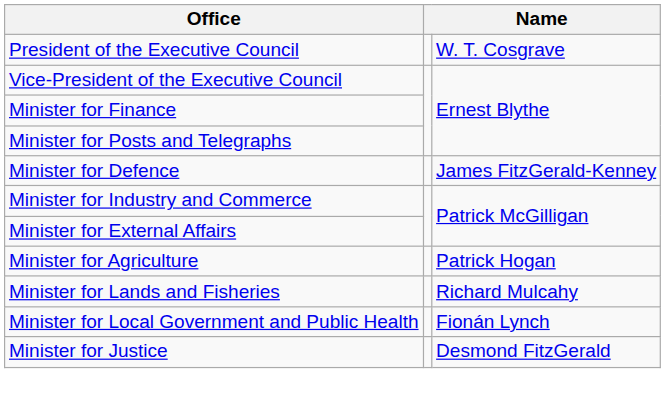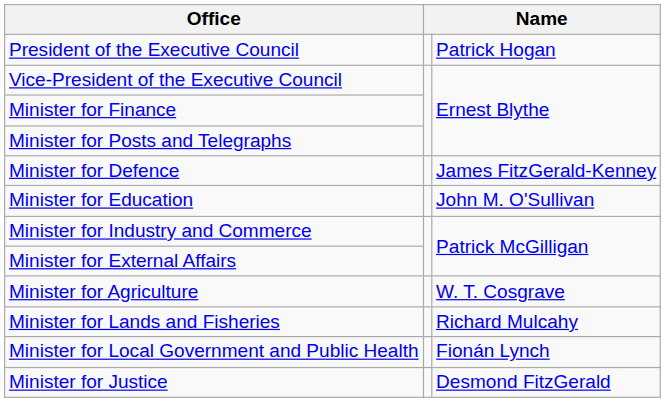(500, 49) W. T. Cosgrave -> (496, 49) Patrick Hogan
+ row: (101, 200)
(496, 261) Patrick Hogan -> (500, 291) W. T. Cosgrave
